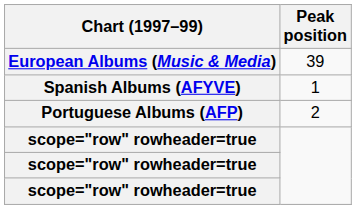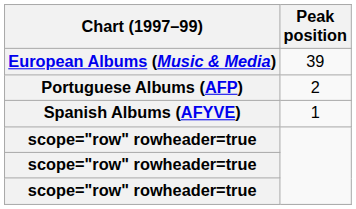rows swapped: (142, 113) <-> (142, 87)
